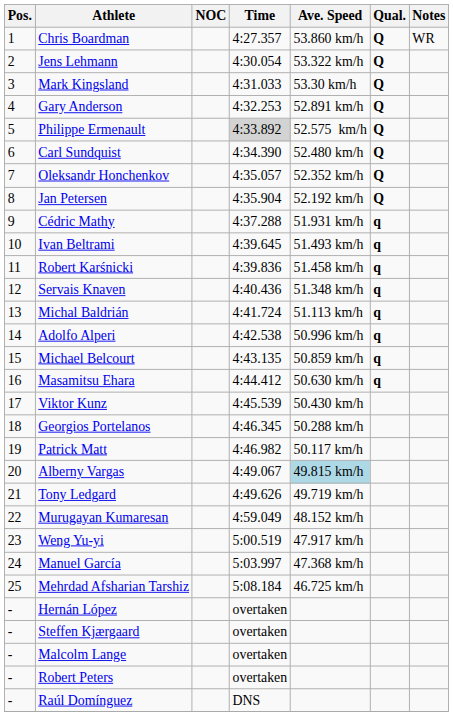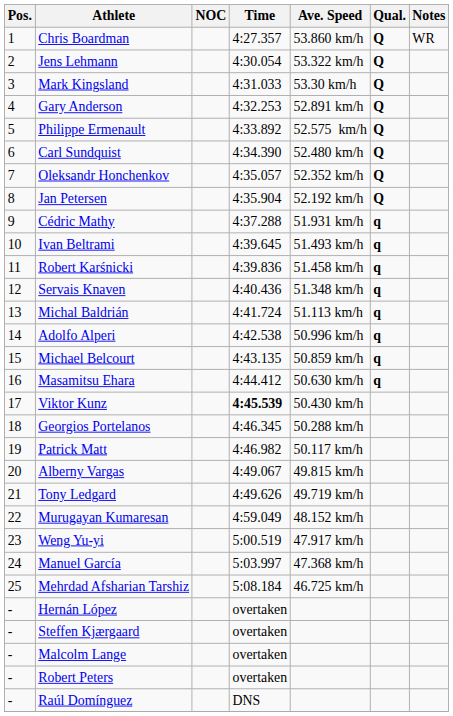(257, 130) lightgrey background -> (257, 130) no background
(257, 403) normal -> (257, 403) bold
(328, 472) lightblue background -> (328, 472) no background
